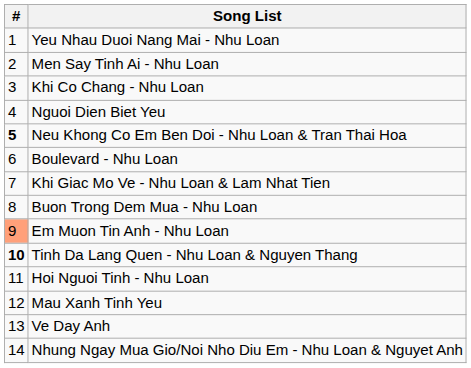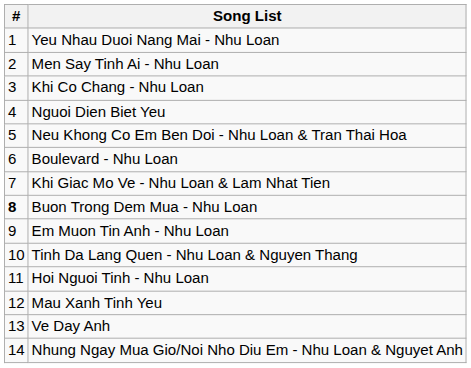(12, 135) bold -> (12, 135) normal
(12, 207) normal -> (12, 207) bold
(12, 231) lightsalmon background -> (12, 231) no background
(16, 254) bold -> (16, 254) normal
